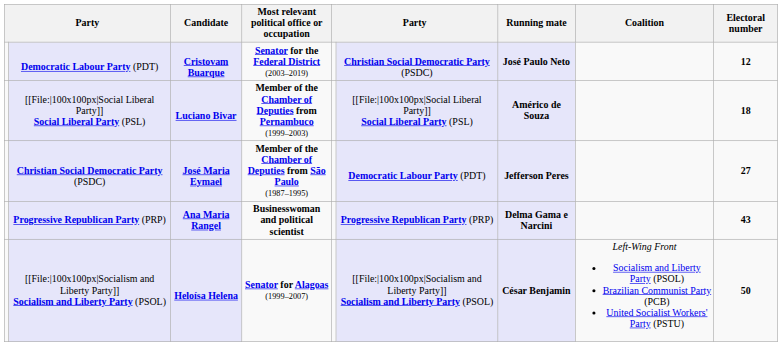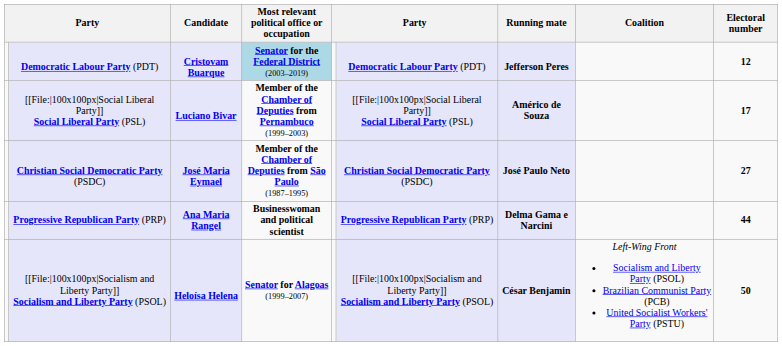(287, 61) no background -> (287, 61) lightblue background
(417, 67) Christian Social Democratic Party (PSDC) -> (417, 67) Democratic Labour Party (PDT)
(536, 61) José Paulo Neto -> (536, 67) Jefferson Peres
(746, 110) 18 -> (746, 110) 17
(417, 176) Democratic Labour Party (PDT) -> (417, 176) Christian Social Democratic Party (PSDC)
(536, 176) Jefferson Peres -> (536, 171) José Paulo Neto
(746, 220) 43 -> (746, 220) 44
